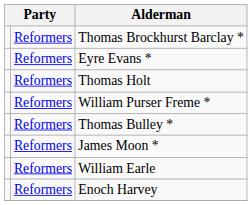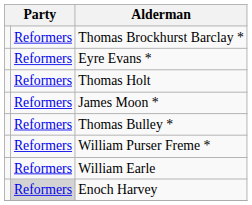rows swapped: (118, 146) <-> (144, 102)
(43, 189) no background -> (43, 189) lightgrey background
